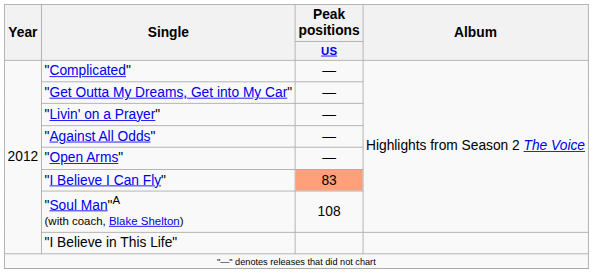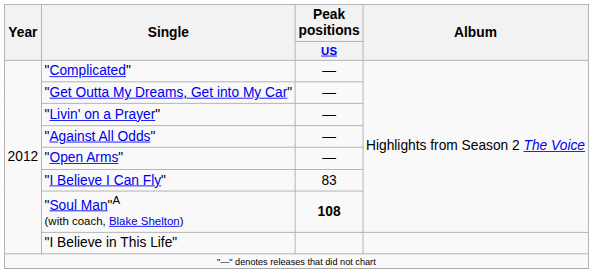(329, 180) lightsalmon background -> (329, 180) no background
(329, 211) normal -> (329, 211) bold
